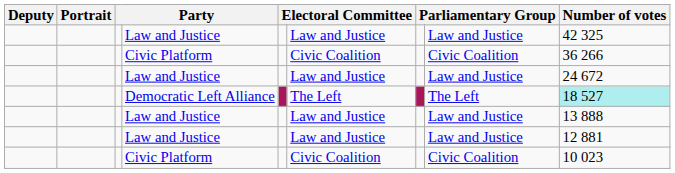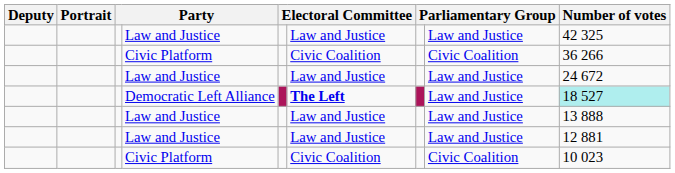(316, 96) normal -> (317, 96) bold
(454, 96) The Left -> (475, 96) Law and Justice
